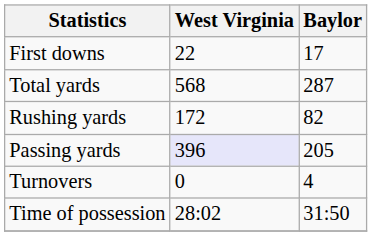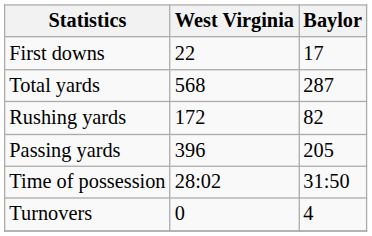(190, 149) lavender background -> (190, 149) no background
rows swapped: (51, 182) <-> (87, 214)
